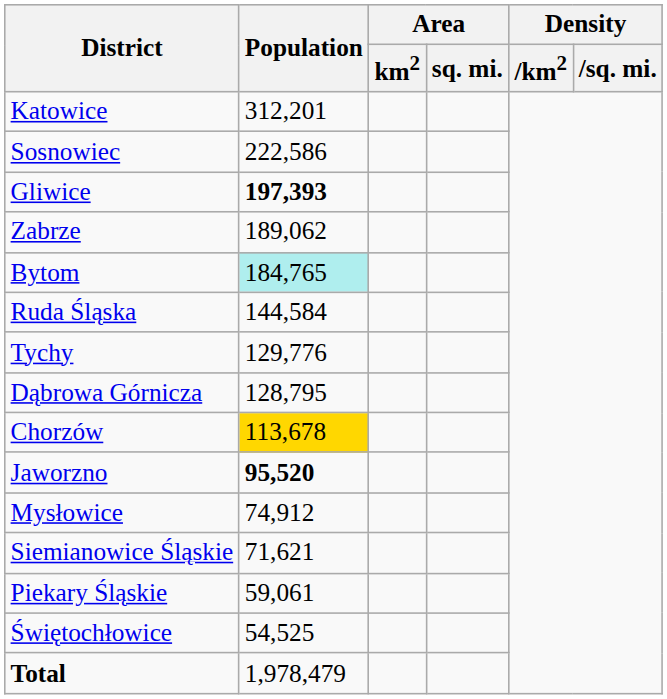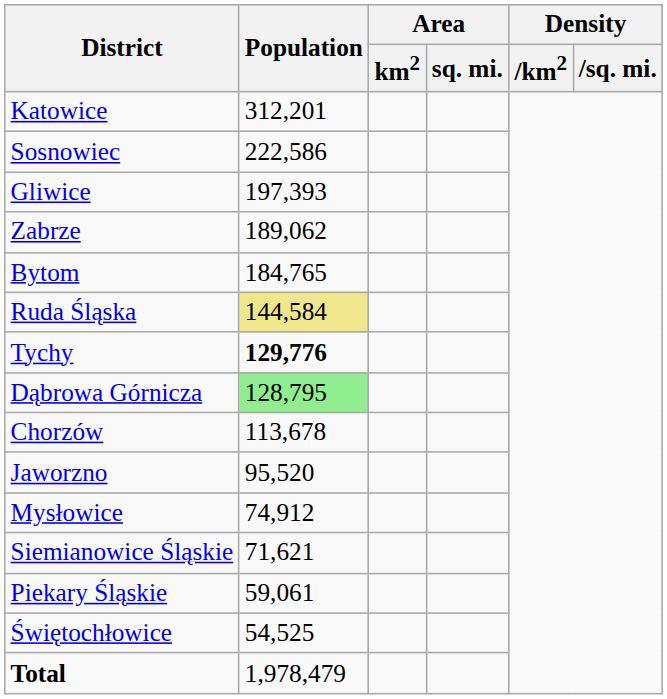(286, 191) bold -> (286, 191) normal
(286, 271) paleturquoise background -> (286, 271) no background
(286, 312) no background -> (286, 312) khaki background
(286, 352) normal -> (286, 352) bold
(286, 392) no background -> (286, 392) lightgreen background
(285, 432) gold background -> (285, 432) no background
(280, 472) bold -> (280, 472) normal
